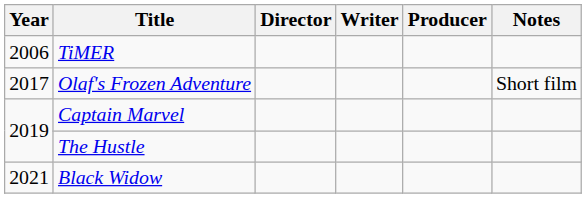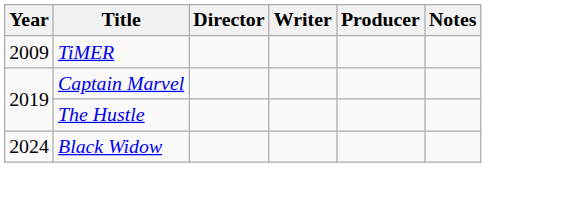(29, 51) 2006 -> (29, 51) 2009
- row: (155, 83)
(29, 177) 2021 -> (29, 146) 2024
